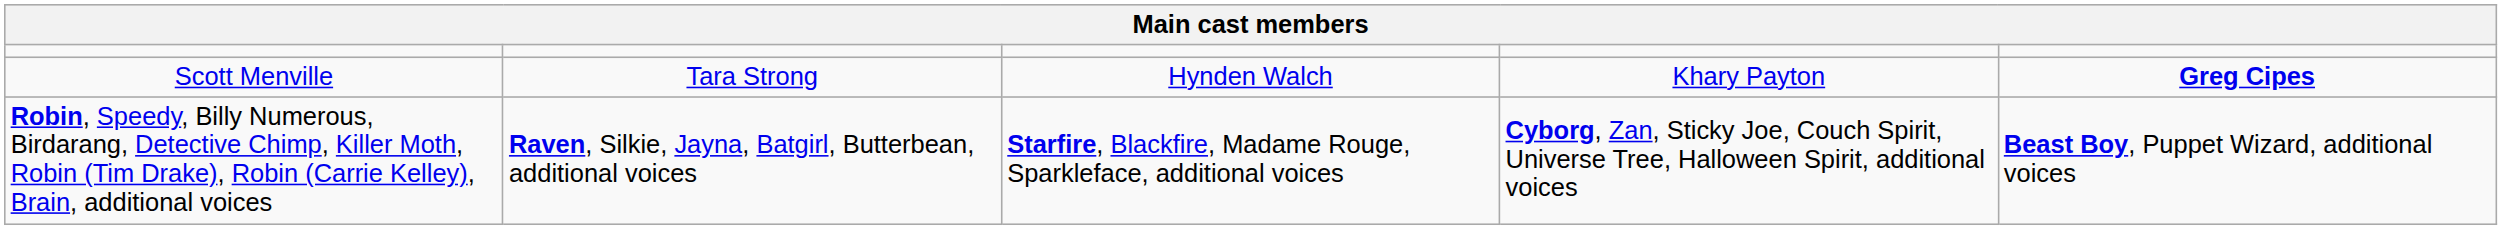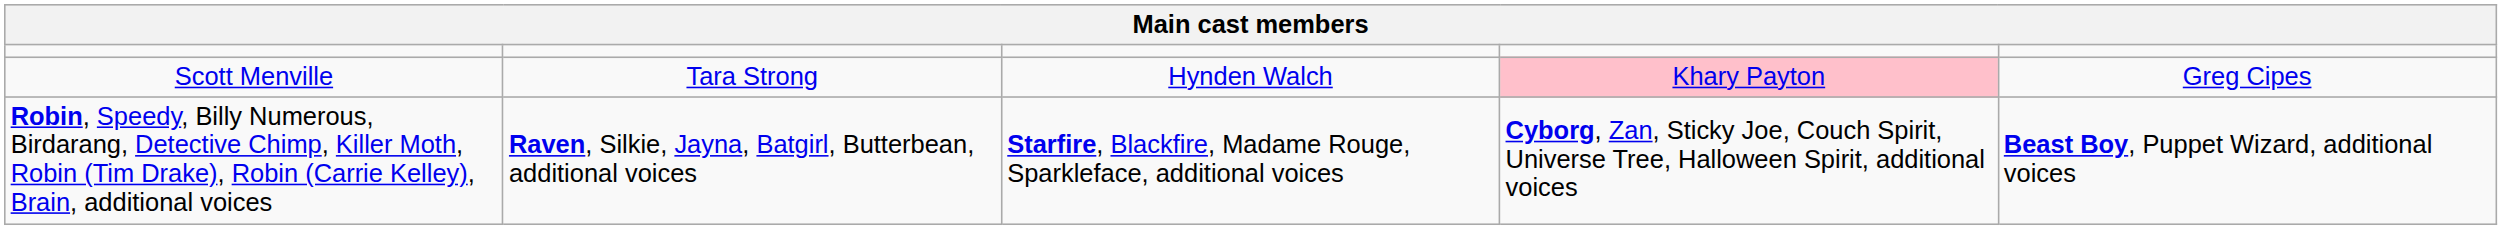(1749, 76) no background -> (1749, 76) pink background
(2247, 76) bold -> (2247, 76) normal
